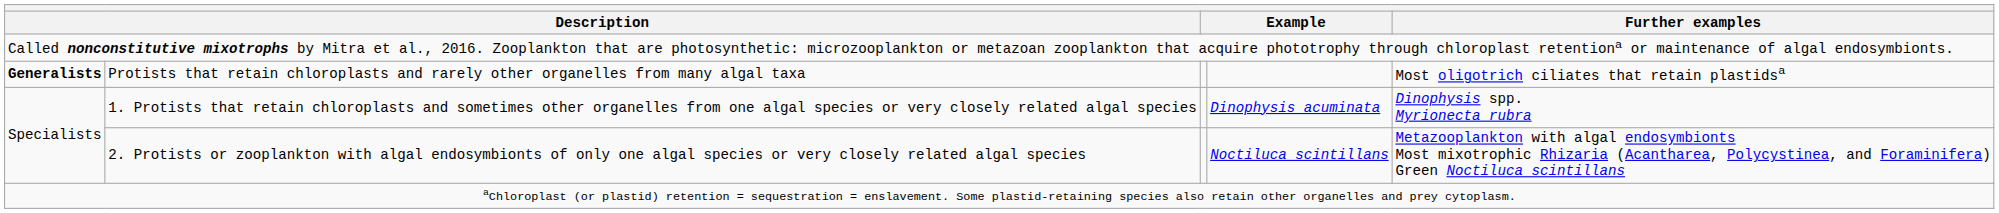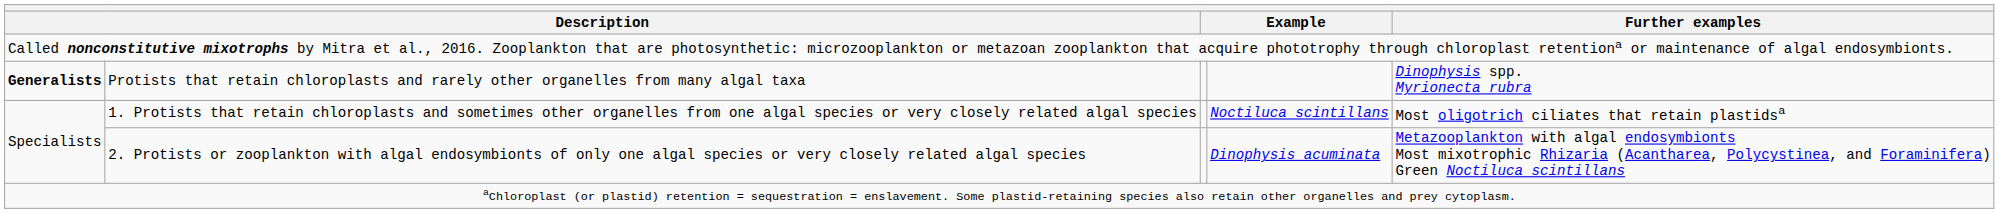(1590, 74) Most oligotrich ciliates that retain plastidsa -> (1463, 81) Dinophysis spp. Myrionecta rubra
(1295, 108) Dinophysis acuminata -> (1299, 114) Noctiluca scintillans
(1463, 108) Dinophysis spp. Myrionecta rubra -> (1590, 114) Most oligotrich ciliates that retain plastidsa
(1299, 155) Noctiluca scintillans -> (1295, 155) Dinophysis acuminata
